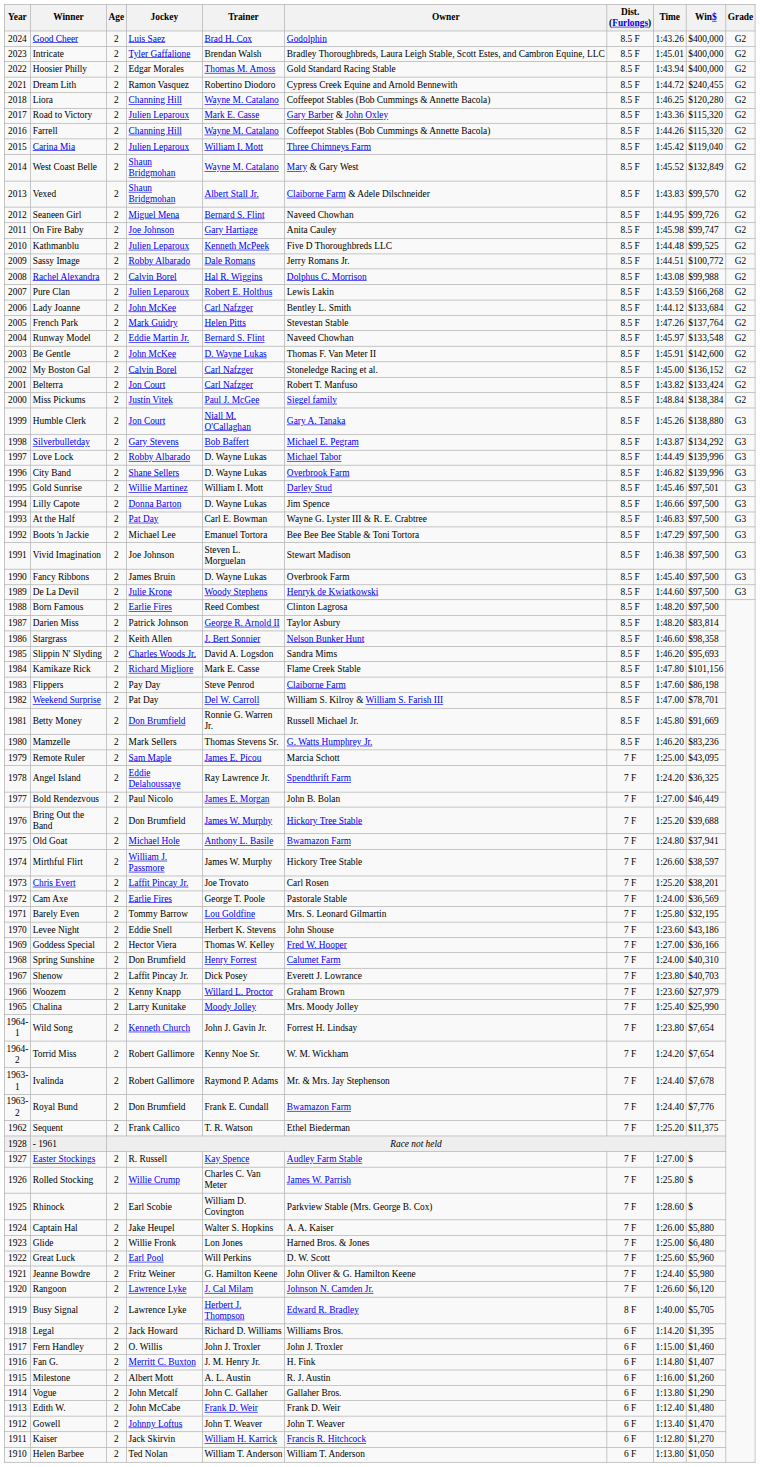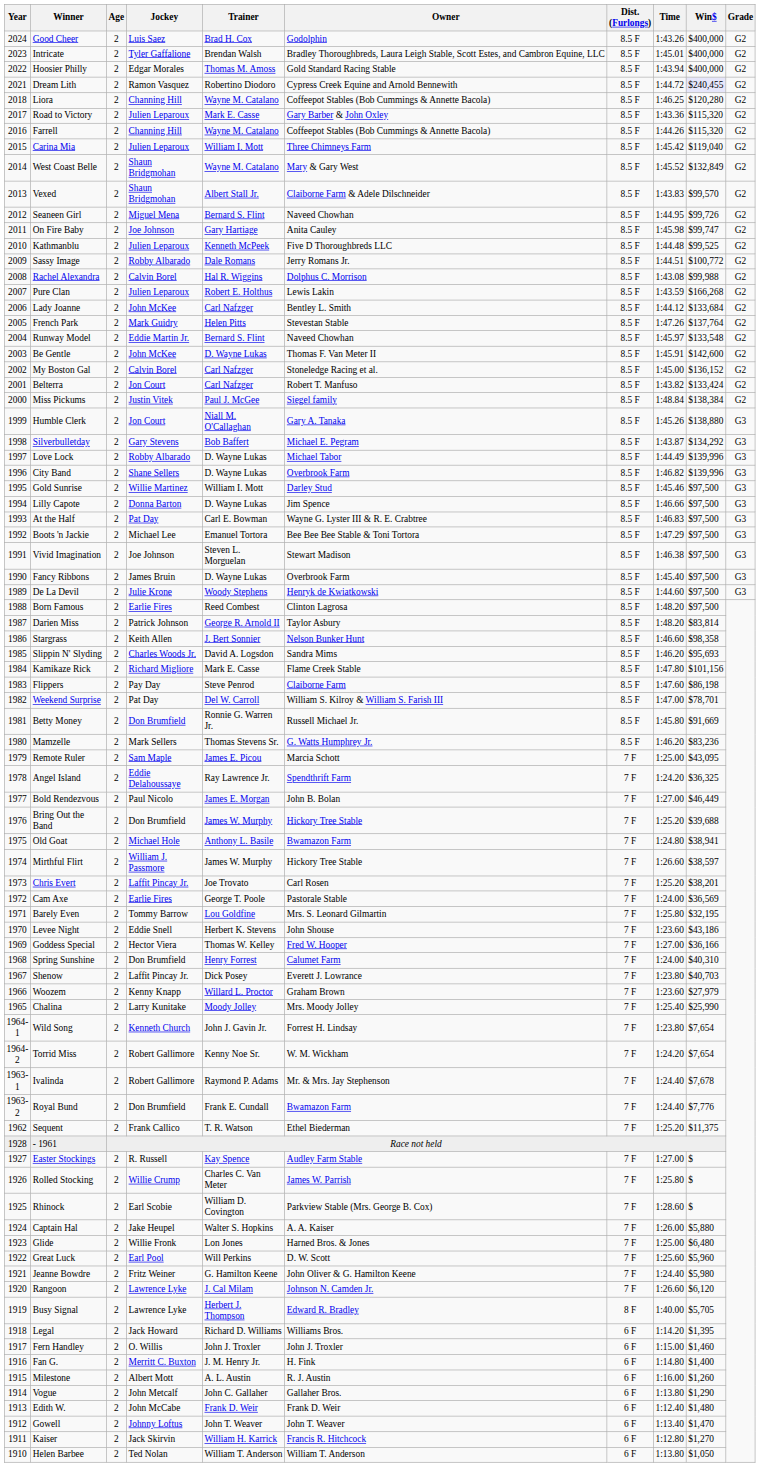(706, 85) no background -> (706, 85) lavender background
(703, 489) $97,501 -> (703, 489) $97,500
(703, 842) $37,941 -> (703, 842) $38,941
(701, 1362) $1,407 -> (701, 1362) $1,400
